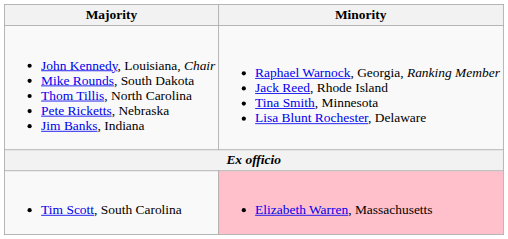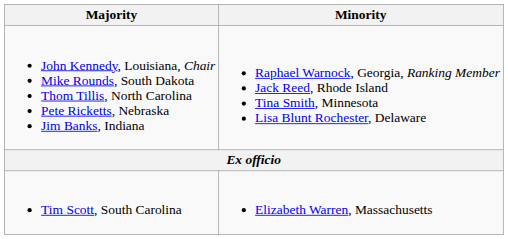(361, 210) pink background -> (361, 210) no background
